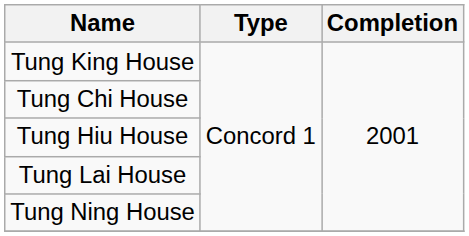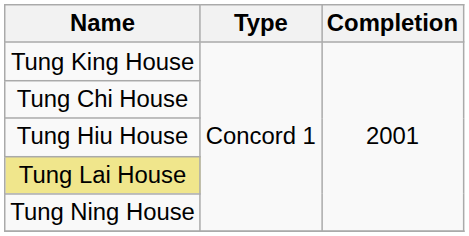(103, 174) no background -> (103, 174) khaki background
